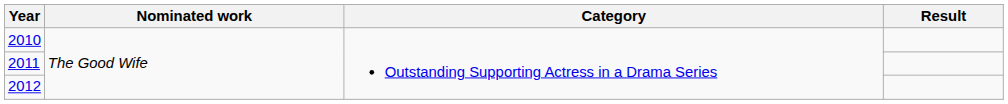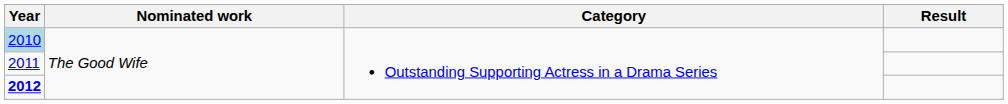(24, 39) no background -> (24, 39) lightblue background
(24, 87) normal -> (24, 87) bold
